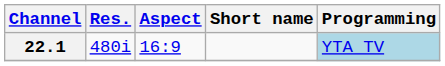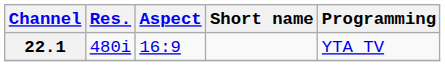(353, 47) lightblue background -> (353, 47) no background
